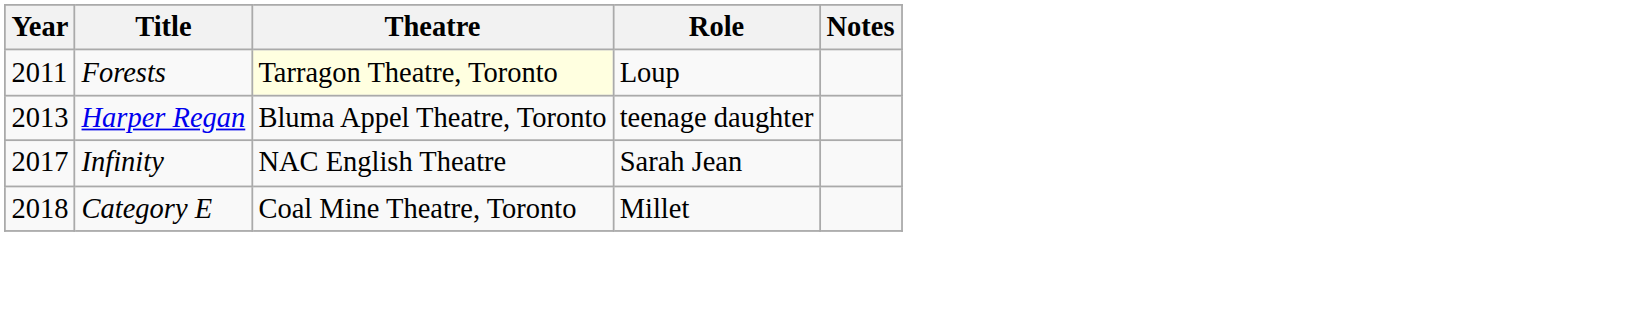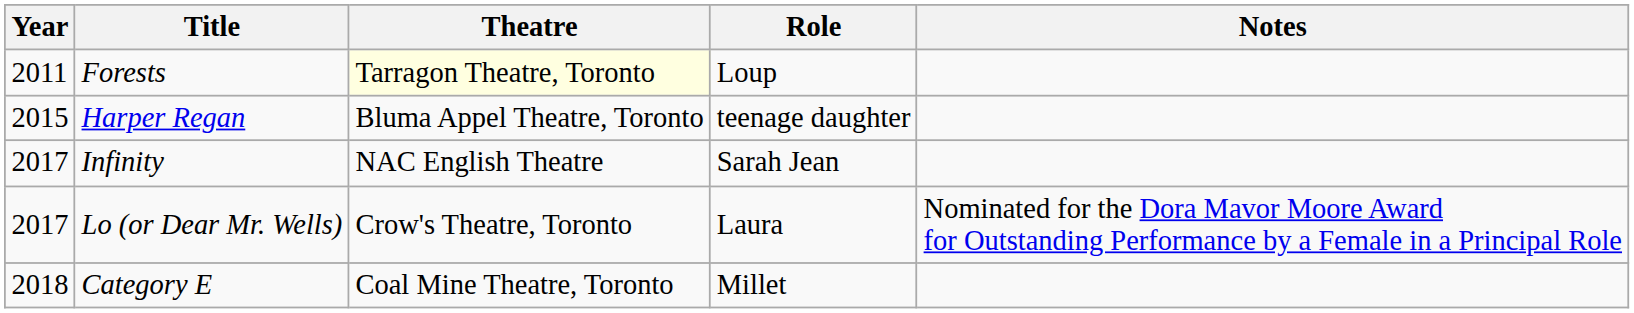(40, 117) 2013 -> (40, 117) 2015
+ row: (212, 223)
